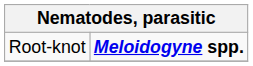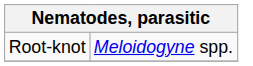(169, 46) bold -> (163, 46) normal
